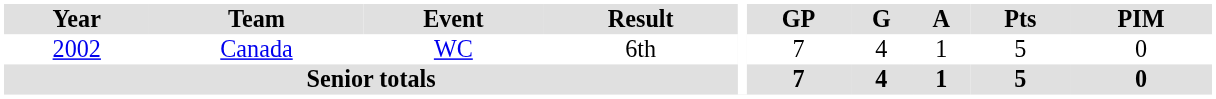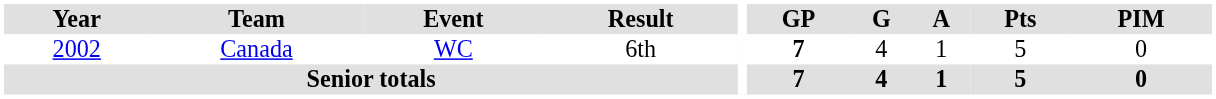(799, 49) normal -> (799, 49) bold
